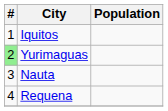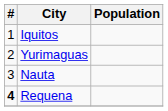(11, 55) lightgreen background -> (11, 55) no background
(11, 95) normal -> (11, 95) bold
